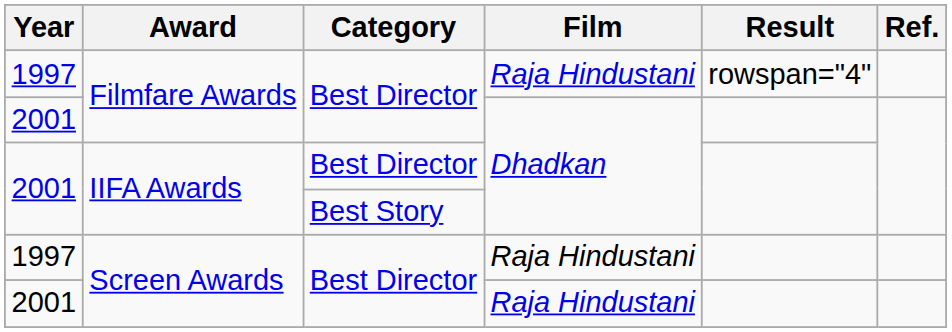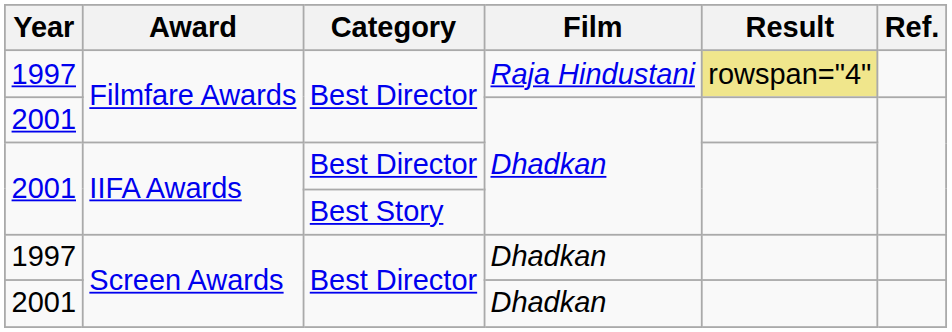(790, 73) no background -> (790, 73) khaki background
(593, 257) Raja Hindustani -> (548, 257) Dhadkan
(593, 303) Raja Hindustani -> (548, 303) Dhadkan
